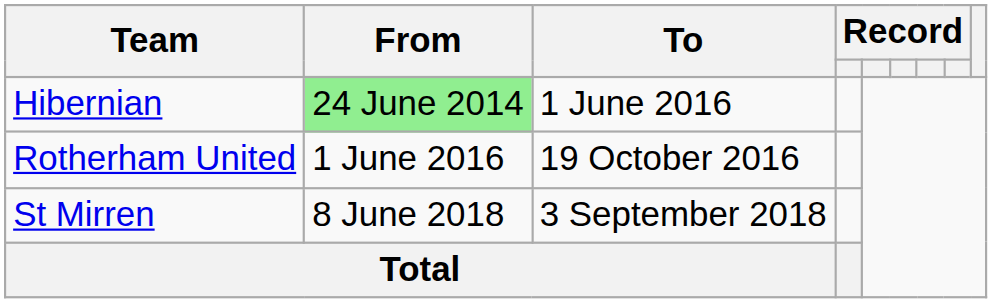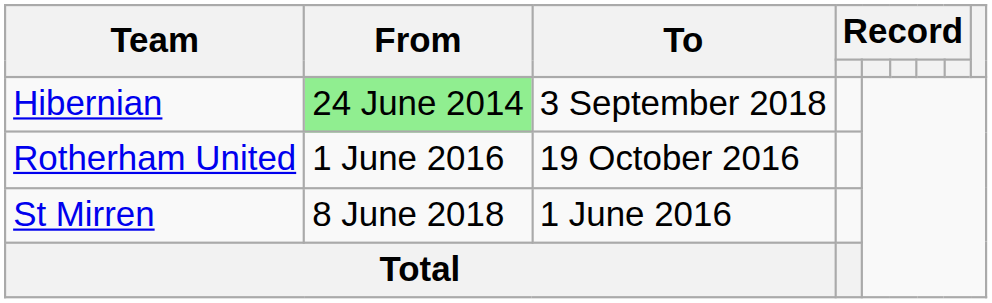(636, 103) 1 June 2016 -> (683, 103) 3 September 2018
(683, 214) 3 September 2018 -> (636, 214) 1 June 2016
